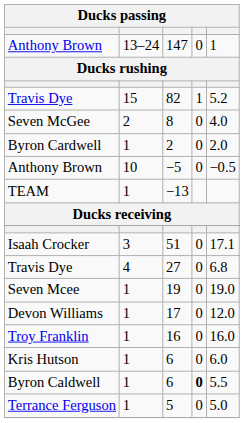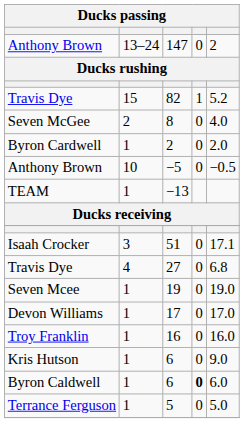(213, 45) 1 -> (213, 45) 2
(222, 313) 12.0 -> (222, 313) 17.0
(218, 359) 6.0 -> (218, 359) 9.0
(218, 382) 5.5 -> (218, 382) 6.0
